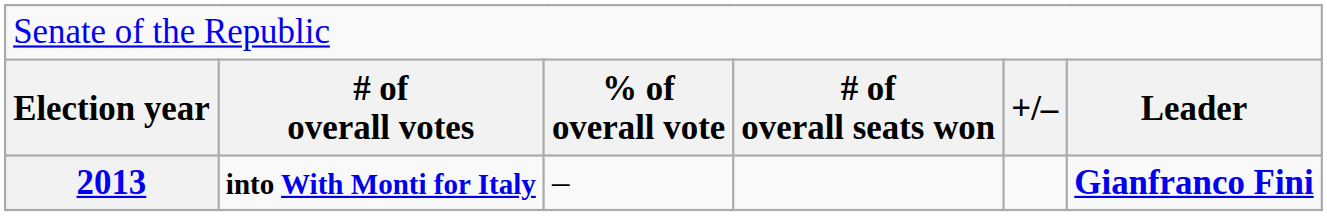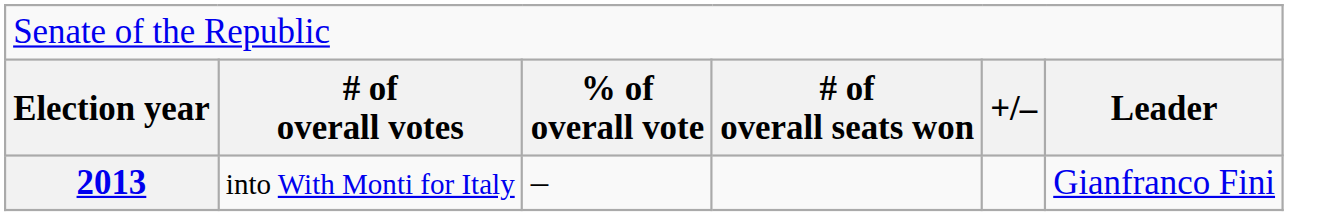(381, 182) bold -> (370, 184) normal
(1194, 182) bold -> (1164, 182) normal
